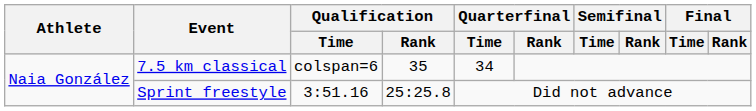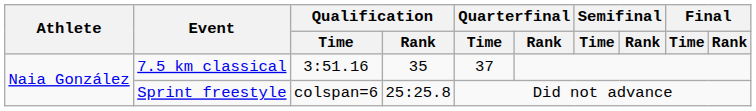(336, 67) colspan=6 -> (336, 67) 3:51.16
(484, 67) 34 -> (484, 67) 37
(336, 93) 3:51.16 -> (336, 93) colspan=6
